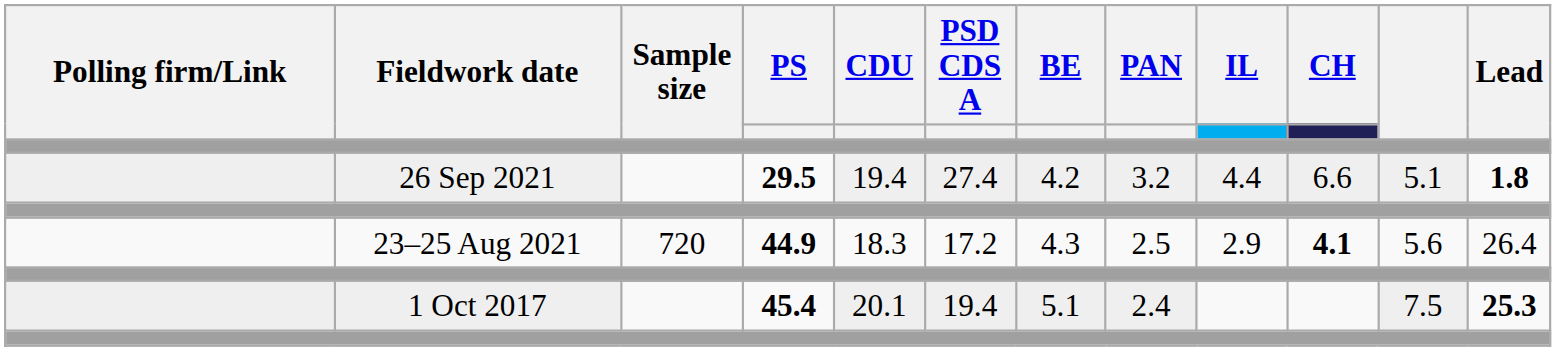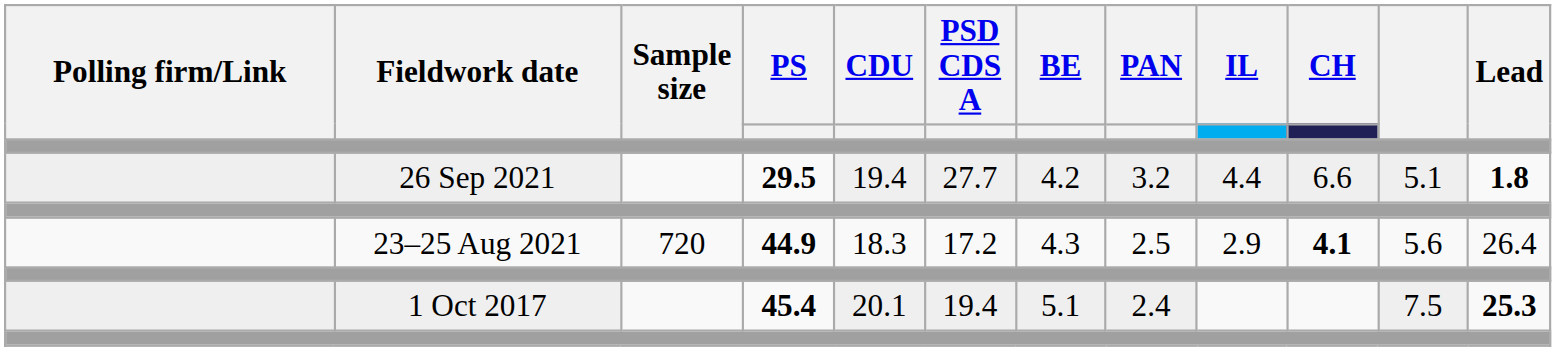(970, 178) 27.4 -> (970, 178) 27.7
